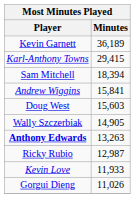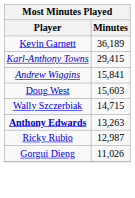- row: (48, 75)
(111, 122) 14,905 -> (111, 106) 14,715
- row: (48, 169)
